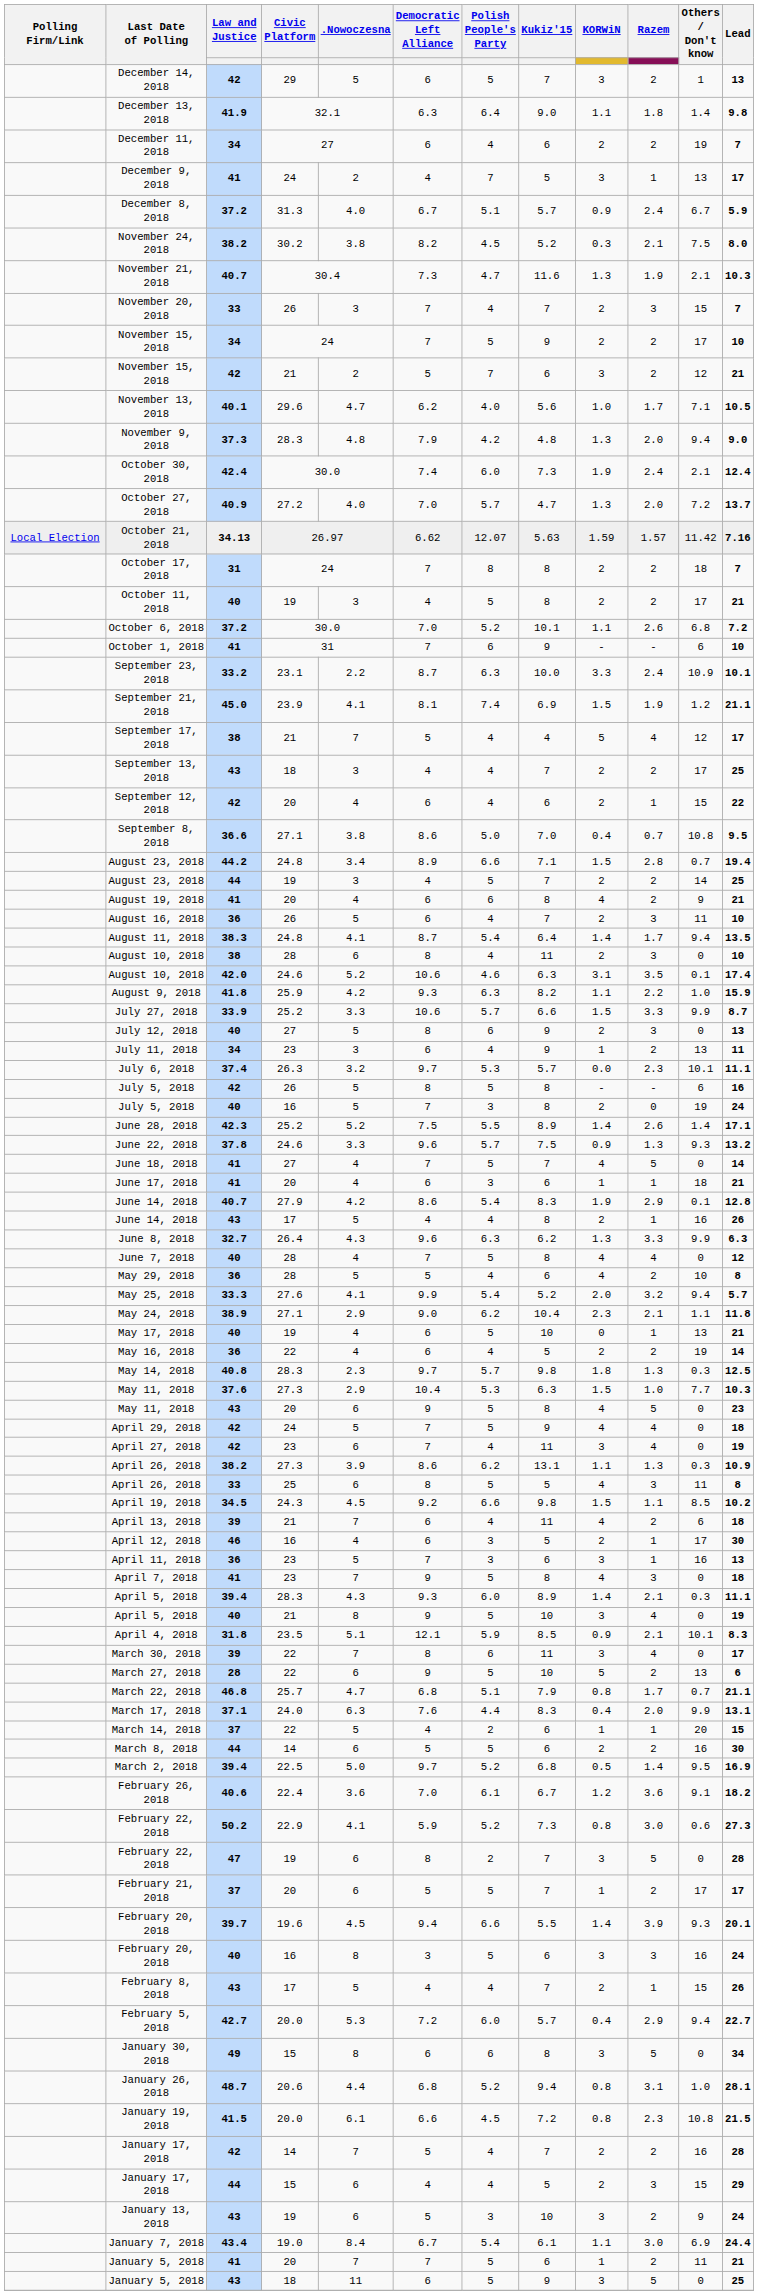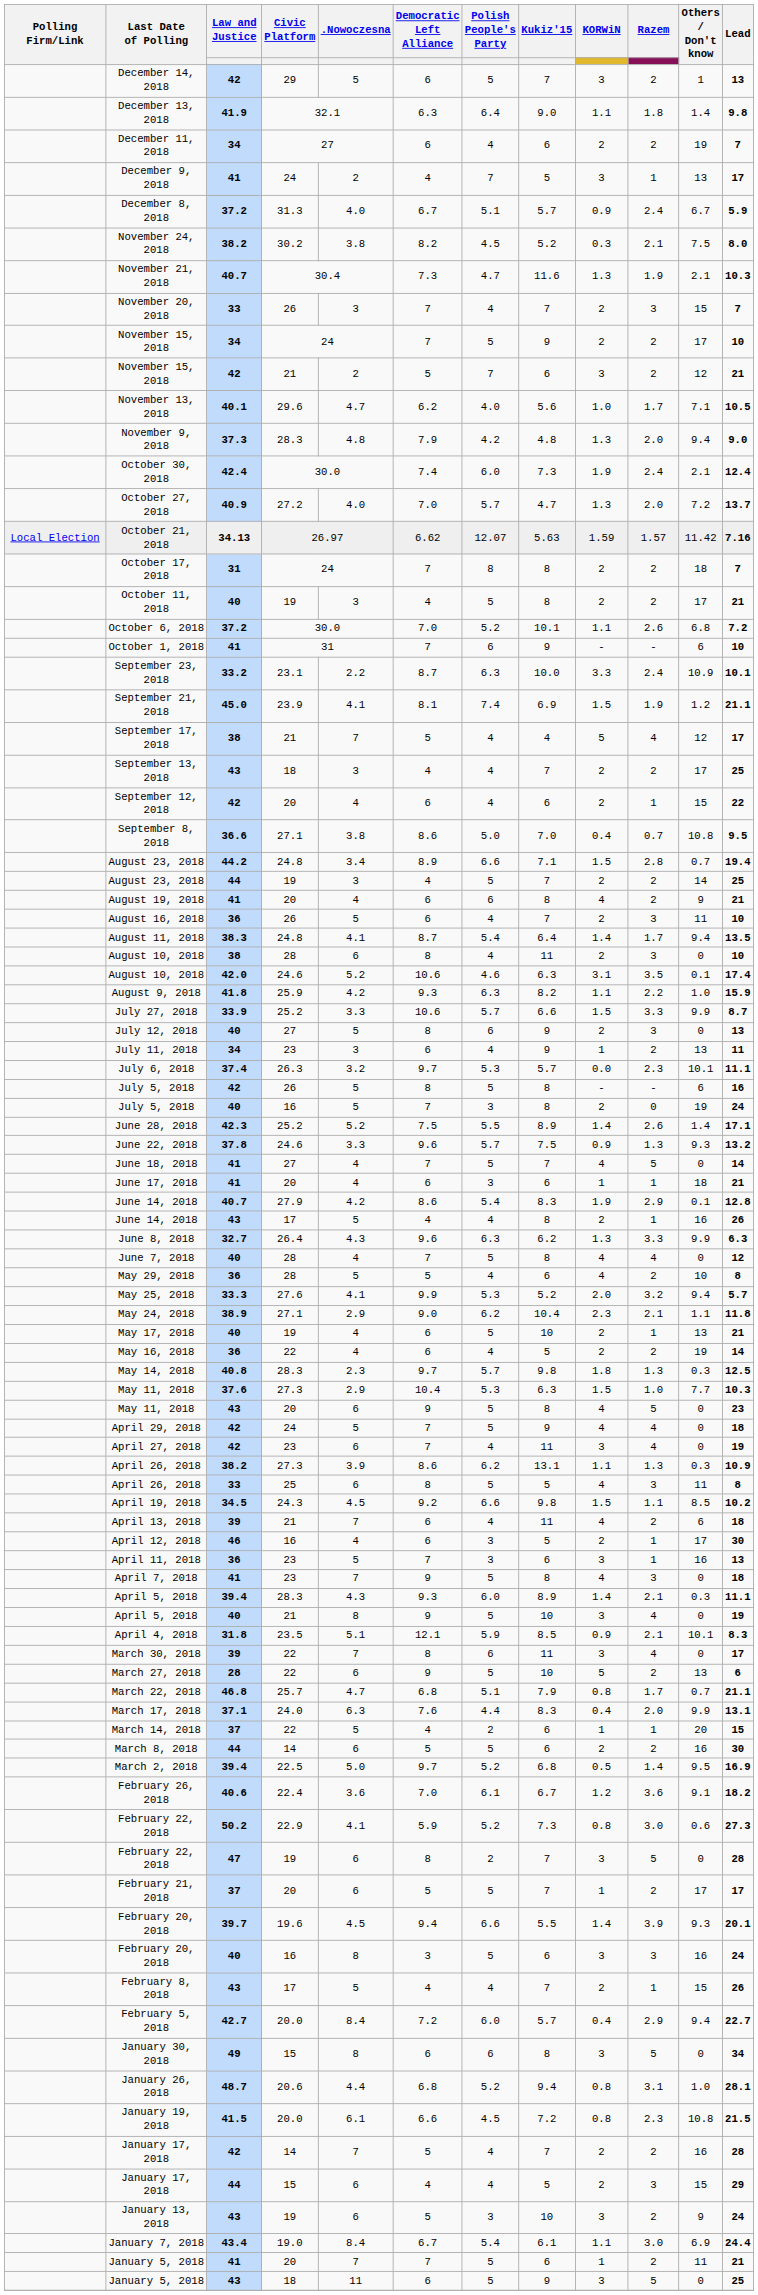(490, 1296) 5.4 -> (490, 1296) 5.3
(602, 1334) 0 -> (602, 1334) 2
(356, 2022) 5.3 -> (356, 2022) 8.4
